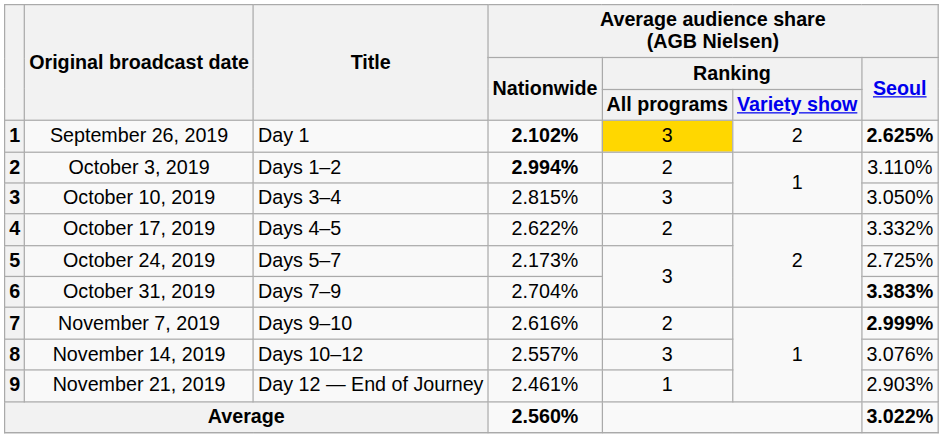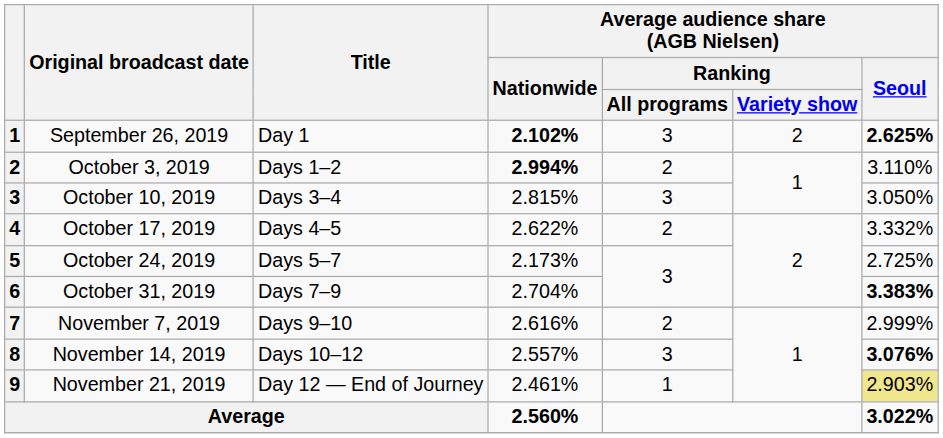(667, 135) gold background -> (667, 135) no background
(900, 323) bold -> (900, 323) normal
(900, 354) normal -> (900, 354) bold
(900, 385) no background -> (900, 385) khaki background
